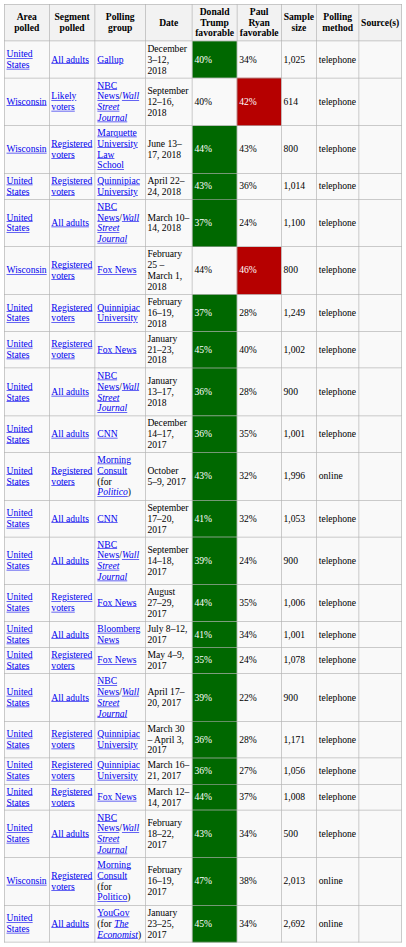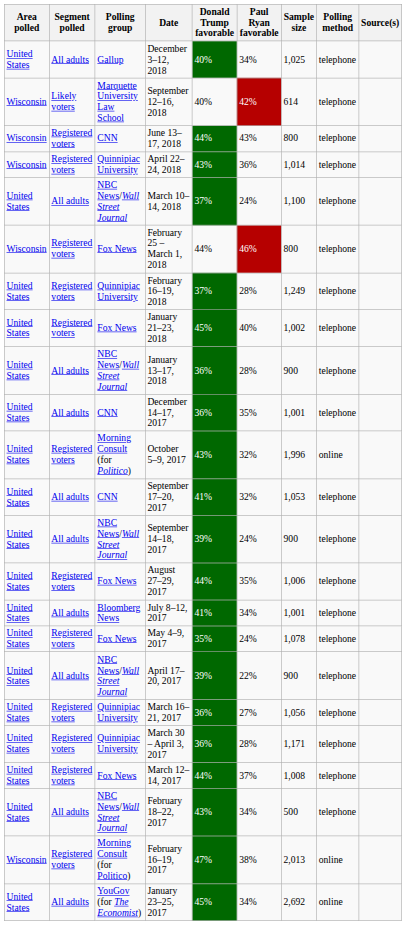(118, 101) NBC News/Wall Street Journal -> (118, 101) Marquette University Law School
(118, 149) Marquette University Law School -> (108, 138) CNN
(20, 186) United States -> (27, 164) Wisconsin
rows swapped: (166, 739) <-> (168, 771)
